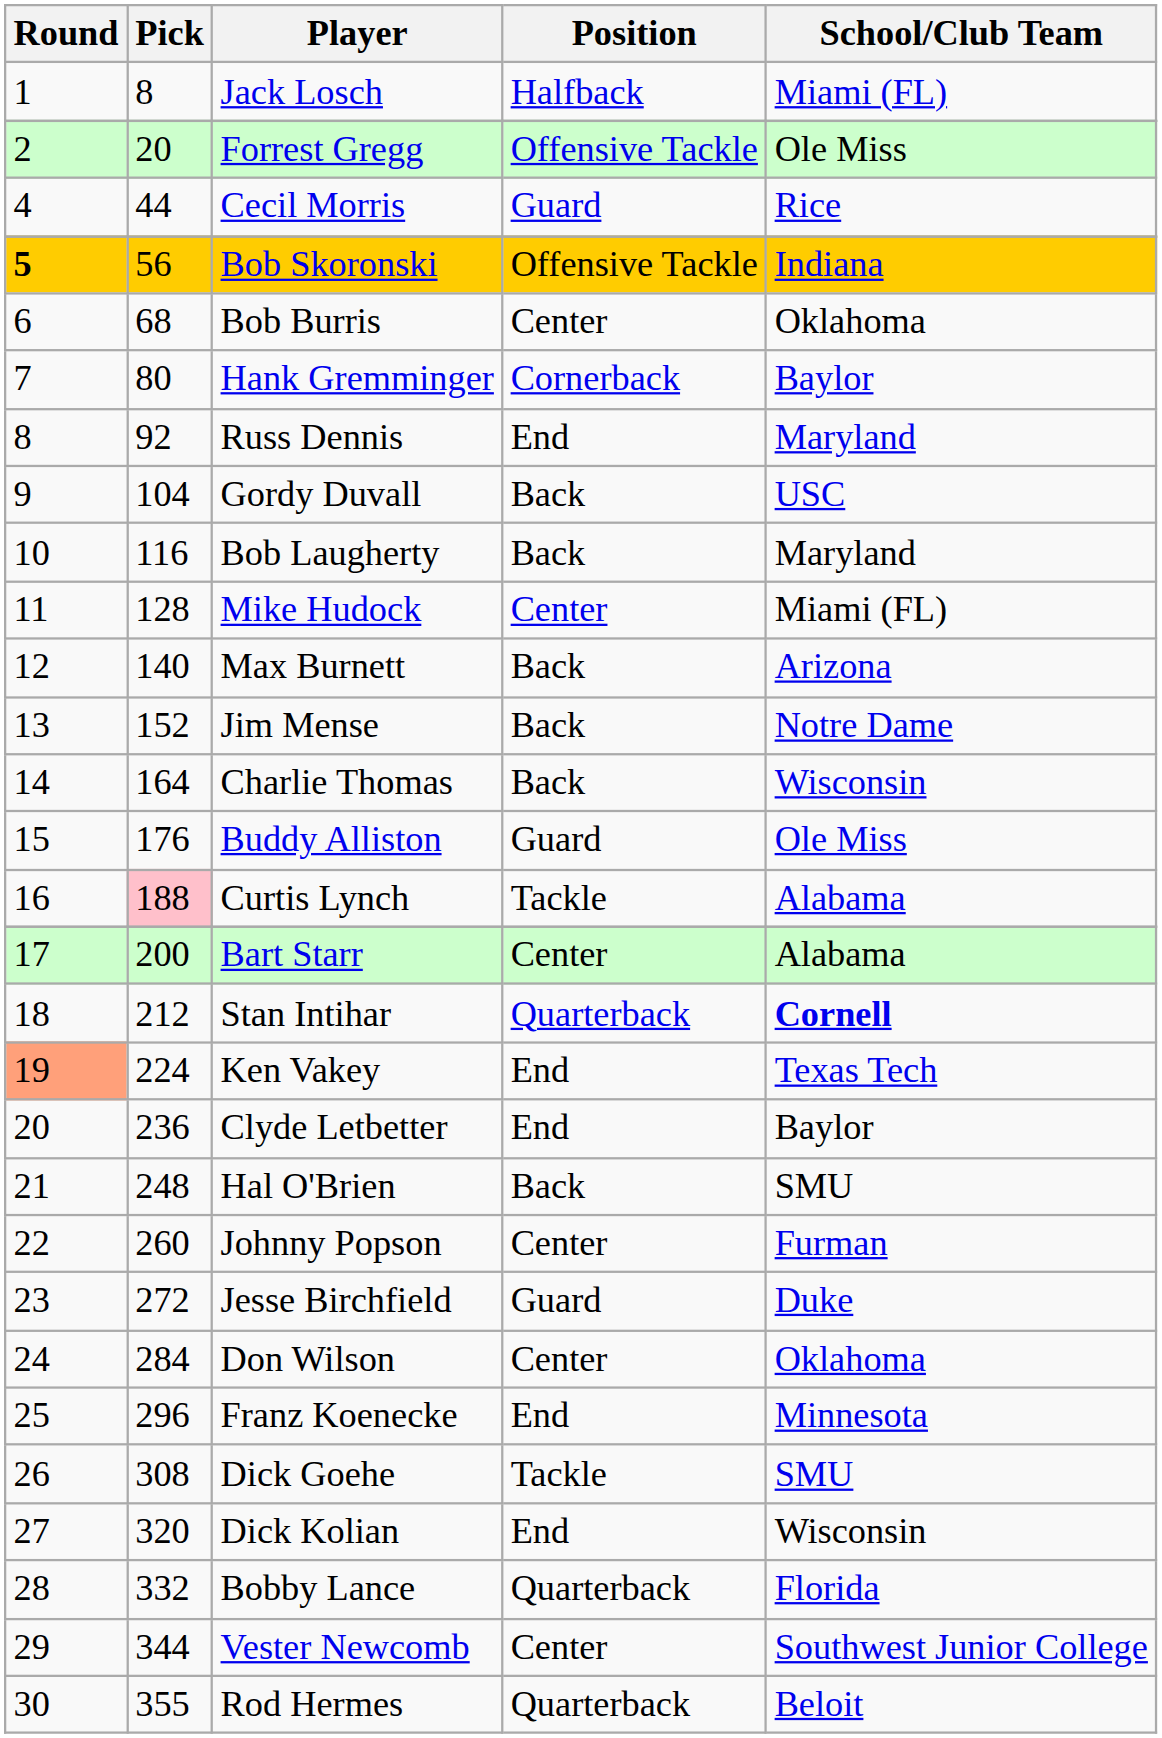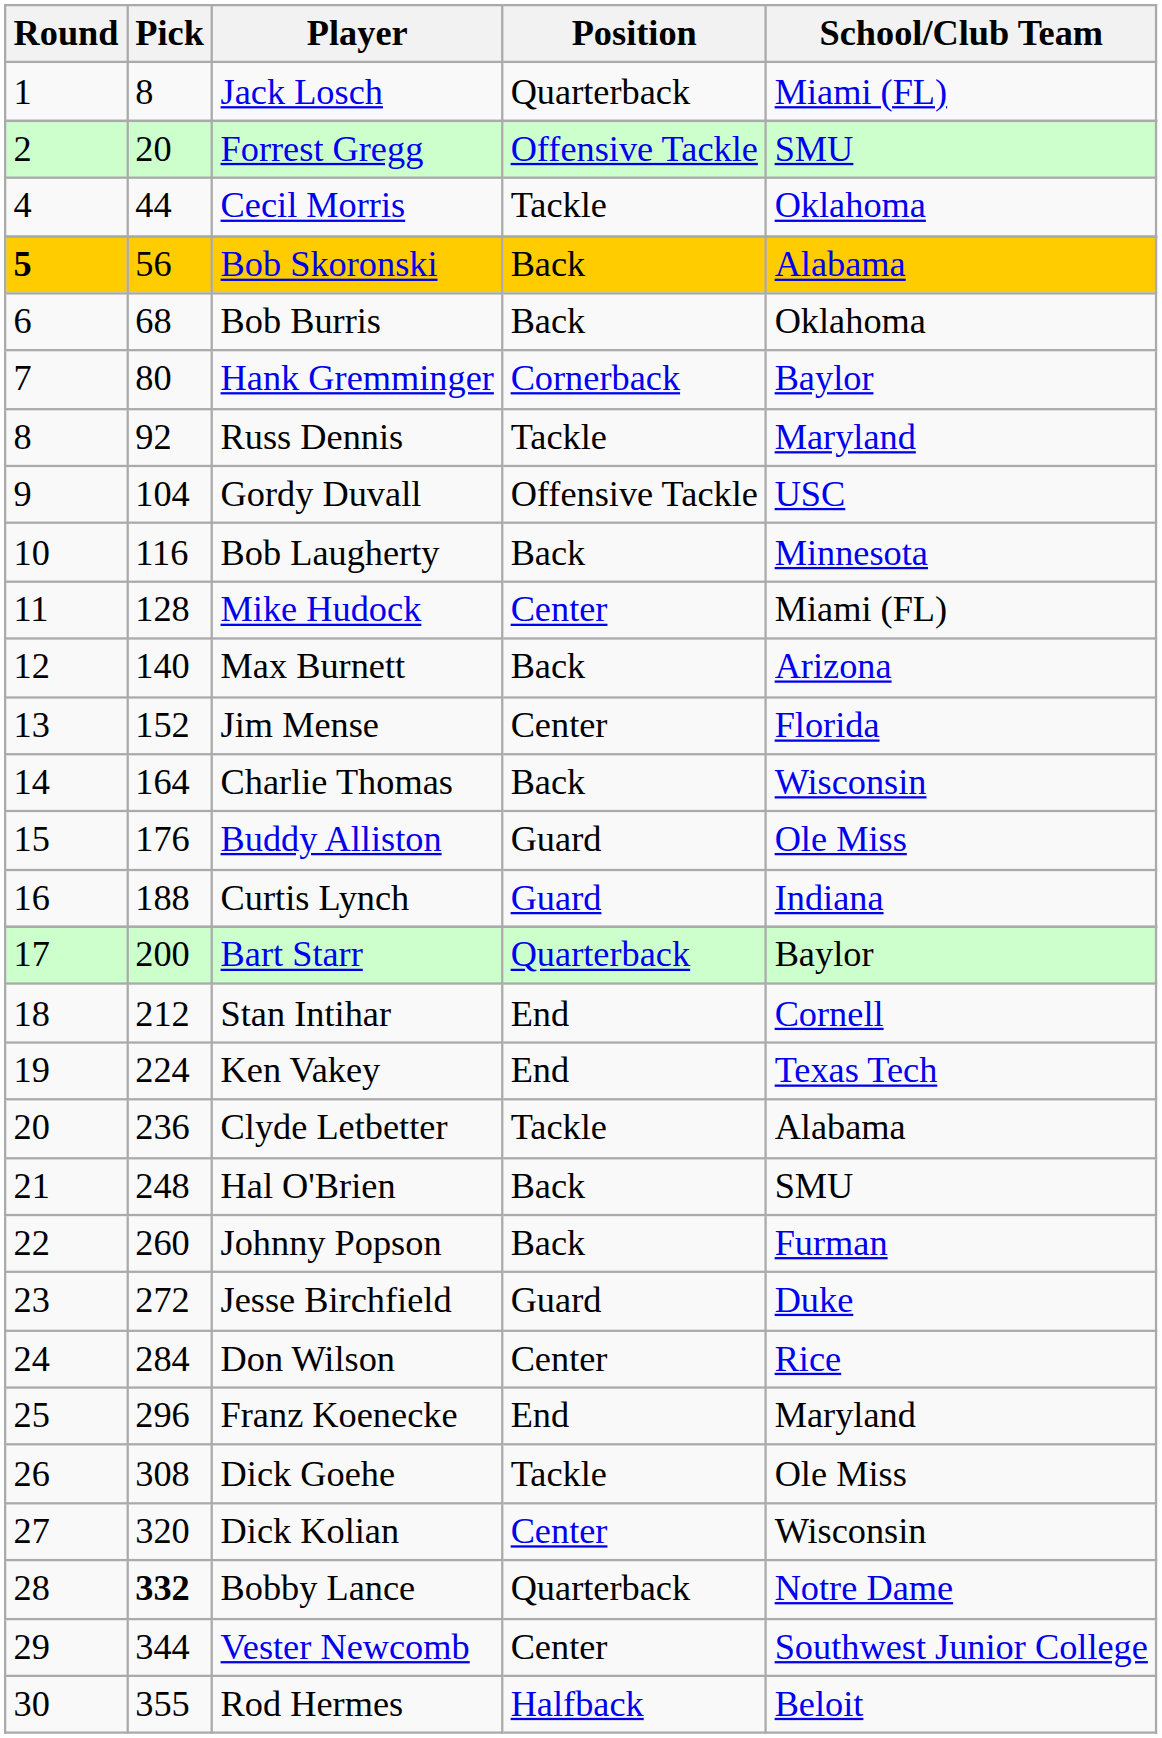(577, 90) Halfback -> (600, 90) Quarterback
(841, 148) Ole Miss -> (814, 148) SMU
(556, 206) Guard -> (559, 206) Tackle
(808, 206) Rice -> (850, 206) Oklahoma
(634, 263) Offensive Tackle -> (548, 263) Back
(829, 263) Indiana -> (840, 263) Alabama
(559, 321) Center -> (548, 321) Back
(540, 436) End -> (559, 436) Tackle
(548, 494) Back -> (634, 494) Offensive Tackle
(845, 551) Maryland -> (851, 551) Minnesota
(548, 724) Back -> (559, 724) Center
(864, 724) Notre Dame -> (827, 724) Florida
(162, 897) pink background -> (162, 897) no background
(559, 897) Tackle -> (556, 897) Guard
(840, 897) Alabama -> (829, 897) Indiana
(559, 954) Center -> (600, 954) Quarterback
(840, 954) Alabama -> (824, 954) Baylor
(600, 1012) Quarterback -> (540, 1012) End
(833, 1012) bold -> (829, 1012) normal
(32, 1070) lightsalmon background -> (32, 1070) no background
(540, 1127) End -> (559, 1127) Tackle
(824, 1127) Baylor -> (840, 1127) Alabama
(559, 1242) Center -> (548, 1242) Back
(850, 1358) Oklahoma -> (808, 1358) Rice
(851, 1415) Minnesota -> (845, 1415) Maryland
(814, 1473) SMU -> (841, 1473) Ole Miss
(540, 1530) End -> (559, 1530) Center
(162, 1588) normal -> (162, 1588) bold
(827, 1588) Florida -> (864, 1588) Notre Dame
(600, 1703) Quarterback -> (577, 1703) Halfback
